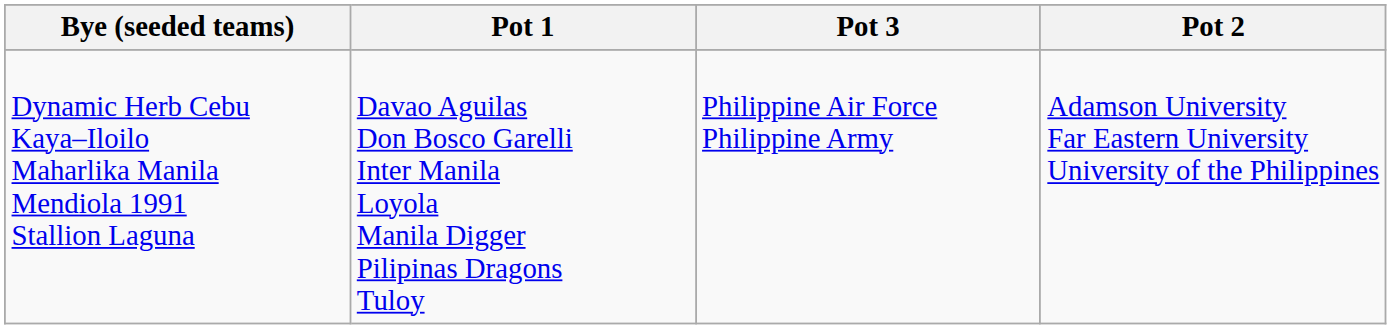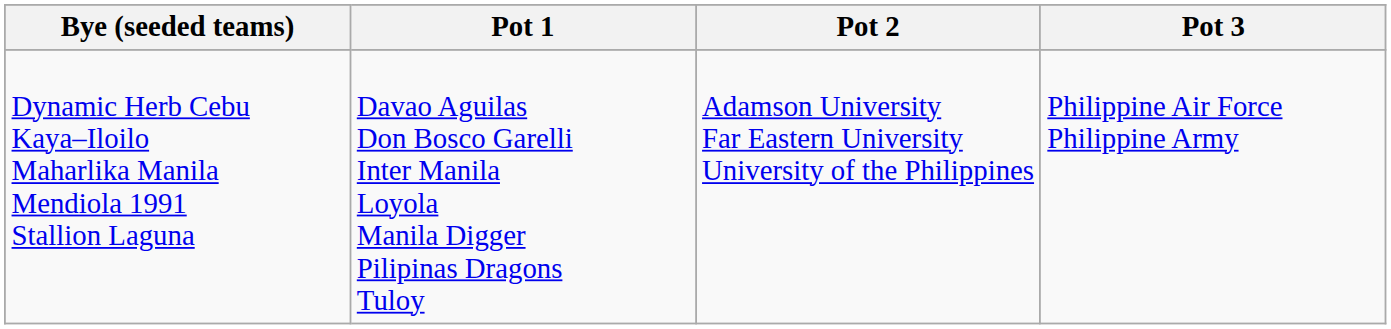columns swapped: (1213, 27) <-> (868, 27)
